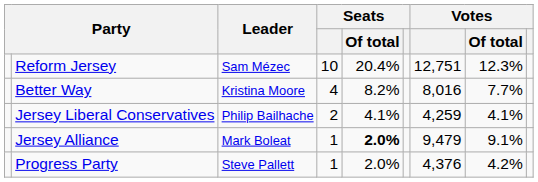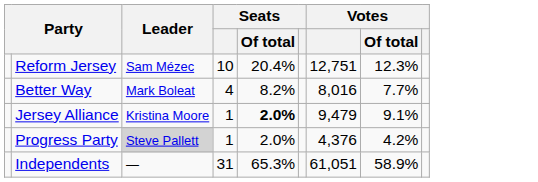(263, 91) Kristina Moore -> (160, 91) Mark Boleat
- row: (115, 115)
(256, 140) Mark Boleat -> (168, 116) Kristina Moore
(258, 165) no background -> (162, 140) lightgrey background
+ row: (62, 164)
